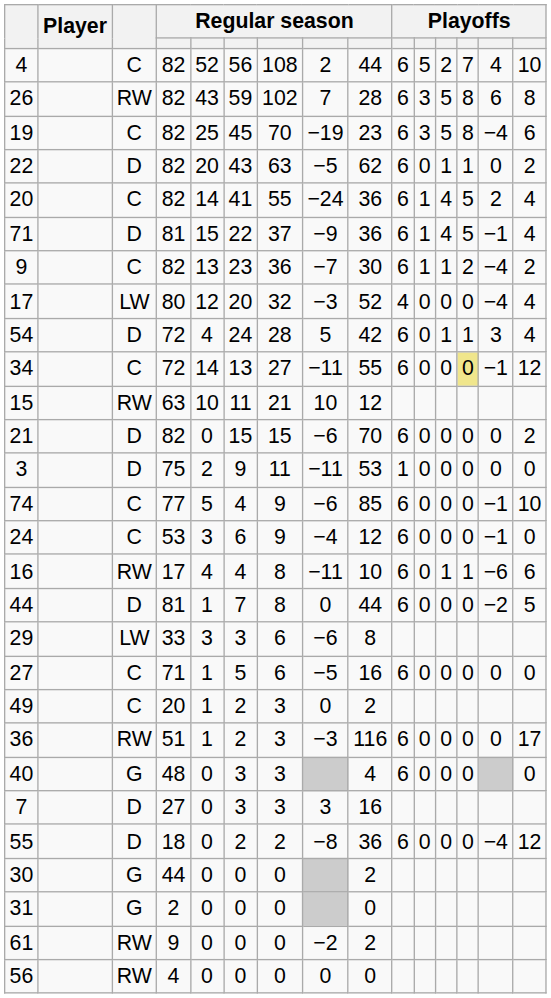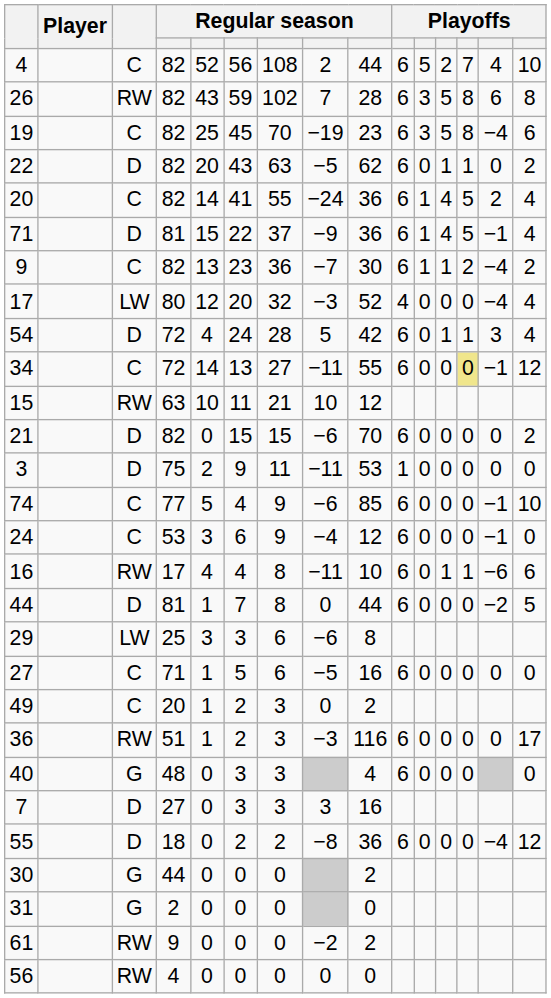(173, 638) 33 -> (173, 638) 25
